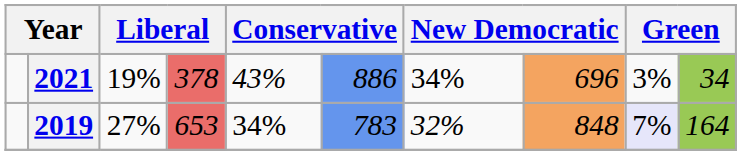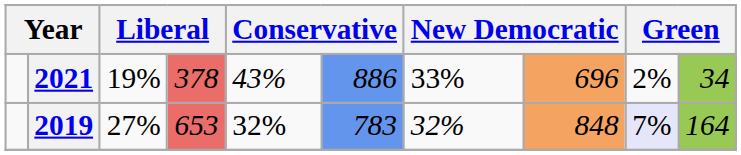(438, 77) 34% -> (438, 77) 33%
(652, 77) 3% -> (652, 77) 2%
(259, 126) 34% -> (259, 126) 32%
